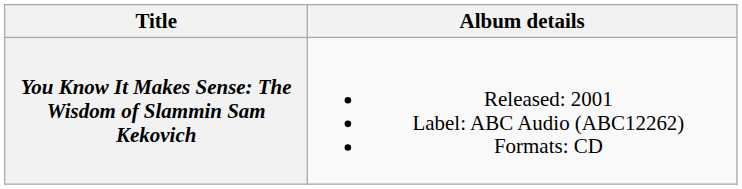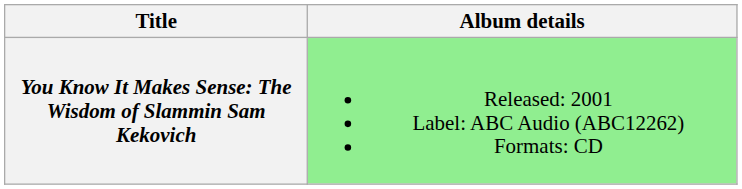(522, 123) no background -> (522, 123) lightgreen background
